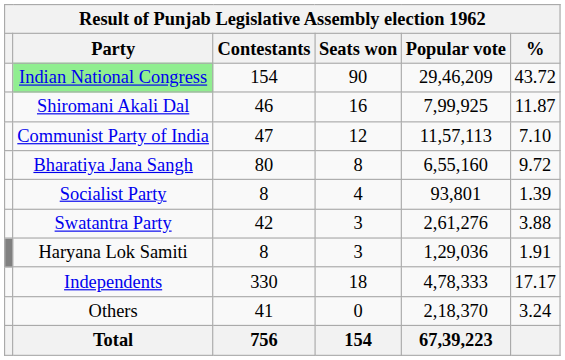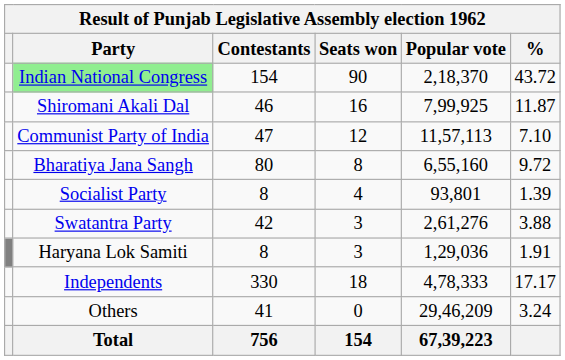(456, 77) 29,46,209 -> (456, 77) 2,18,370
(456, 310) 2,18,370 -> (456, 310) 29,46,209
